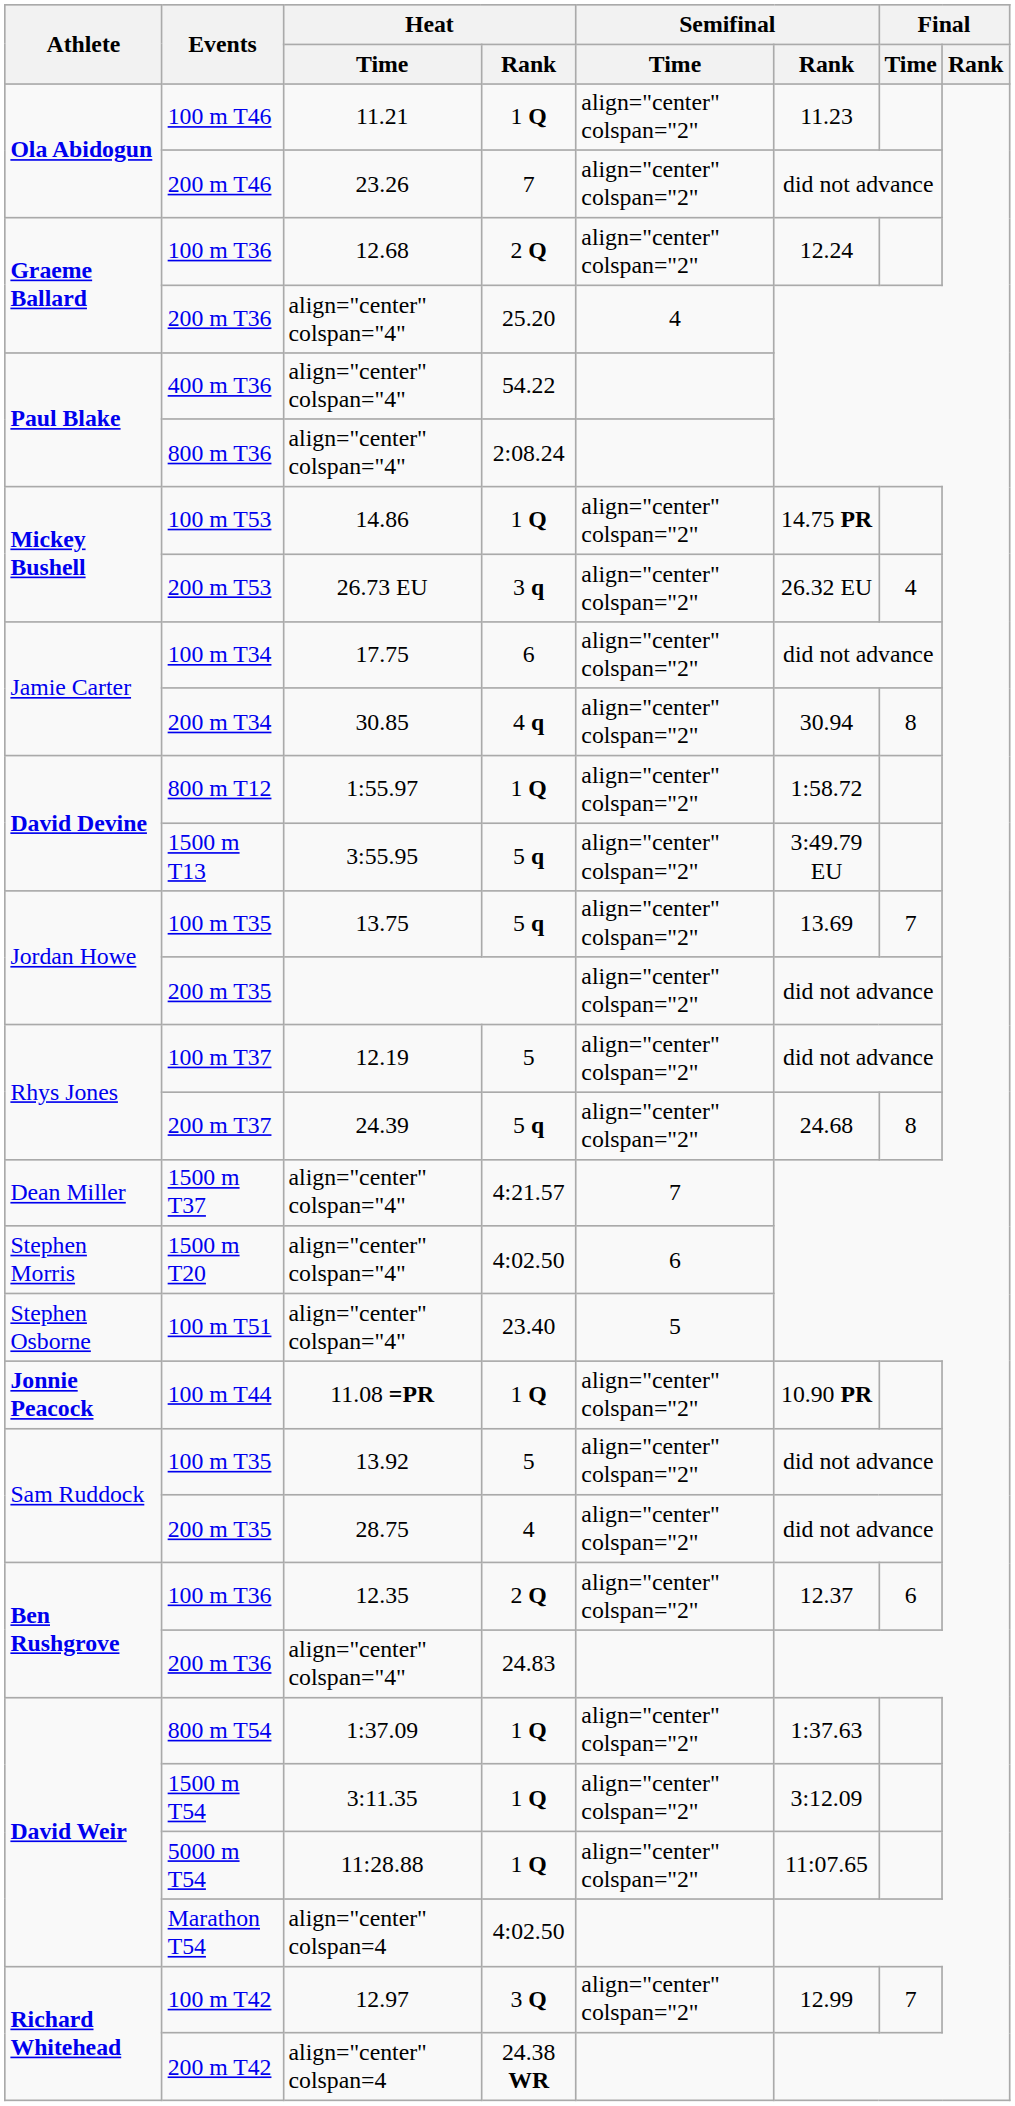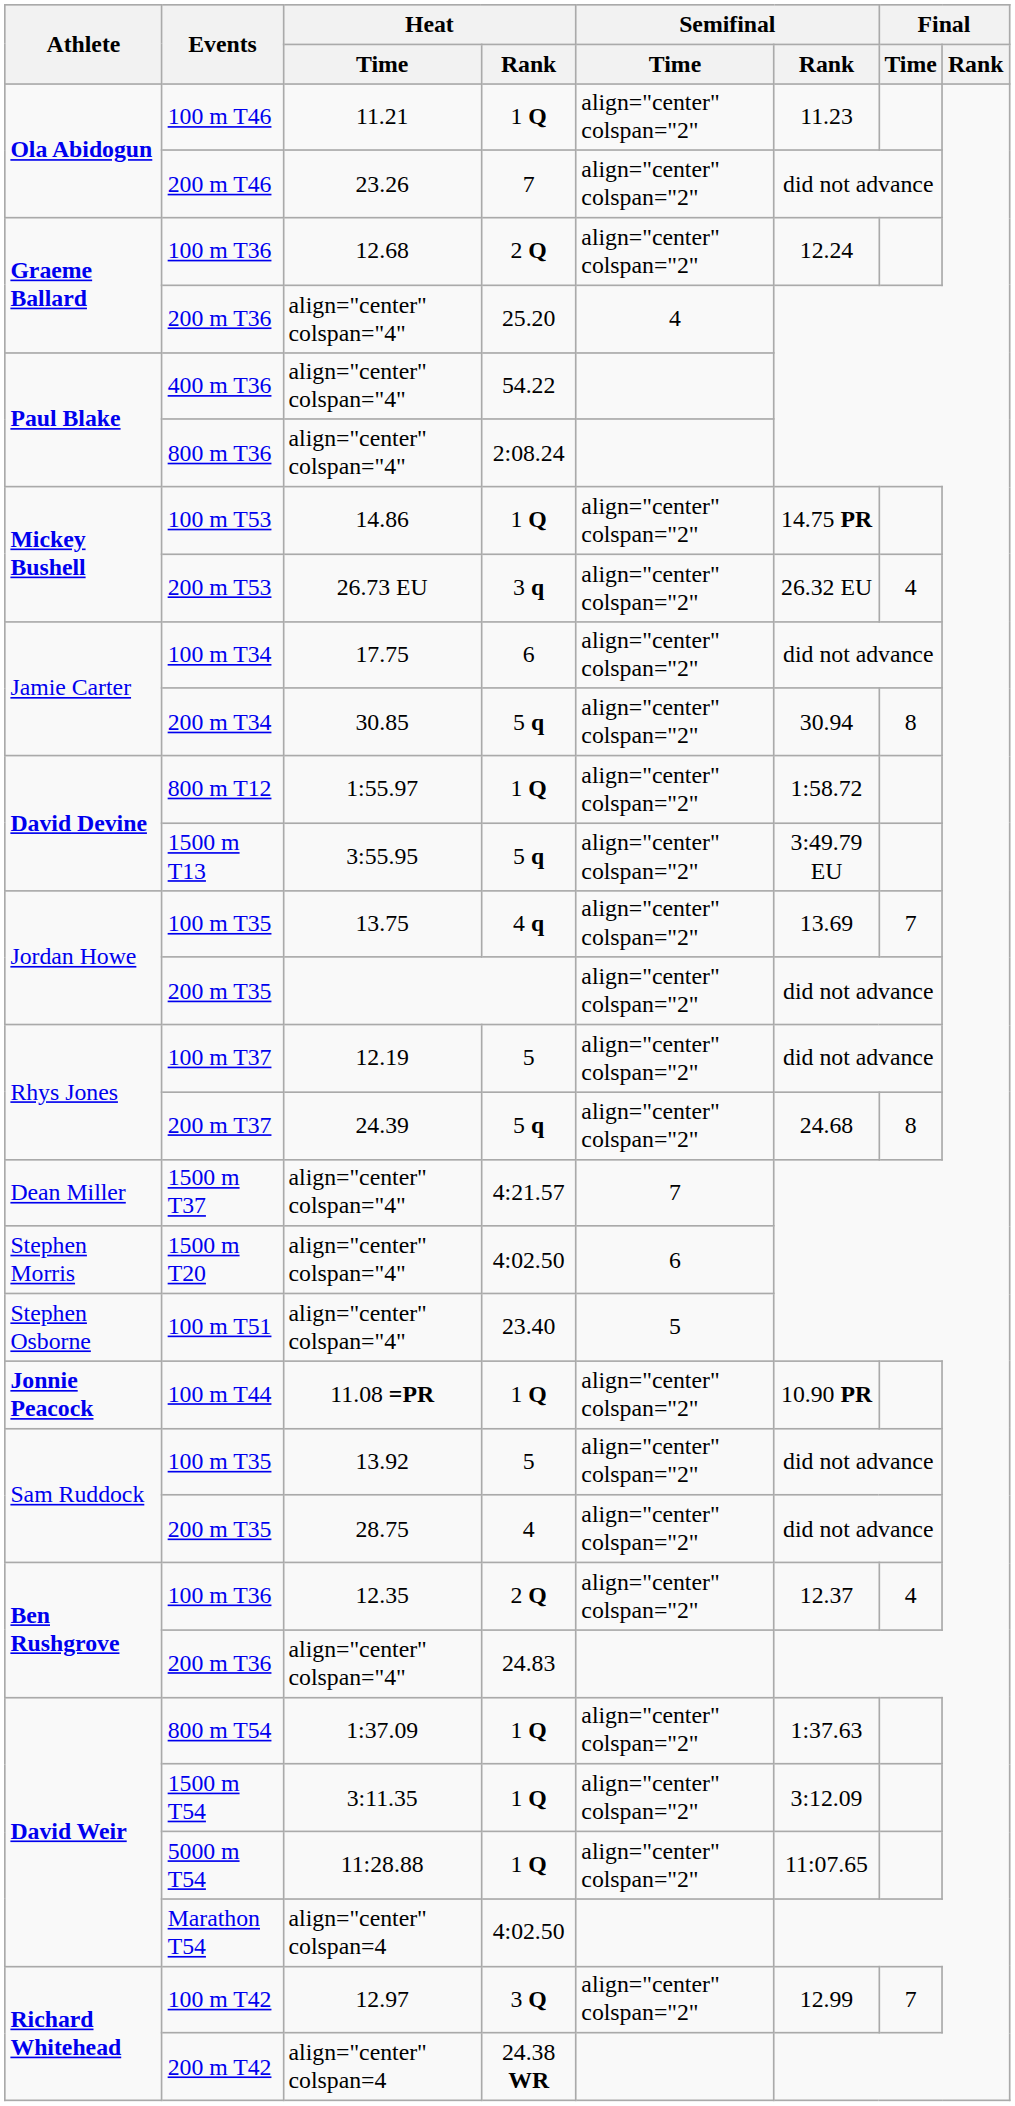(529, 722) 4 q -> (529, 722) 5 q
(529, 923) 5 q -> (529, 923) 4 q
(911, 1596) 6 -> (911, 1596) 4
